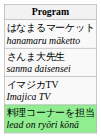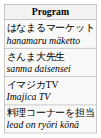(50, 119) lightgreen background -> (50, 119) no background
